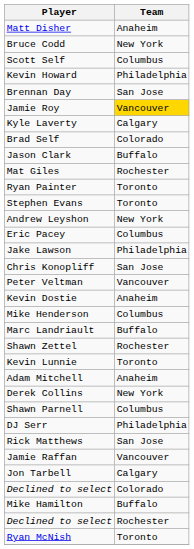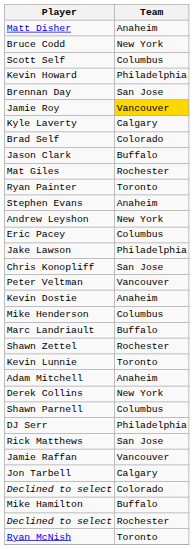(137, 203) Toronto -> (137, 203) Anaheim
